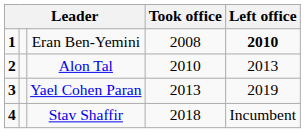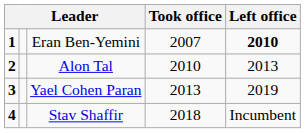(185, 41) 2008 -> (185, 41) 2007
